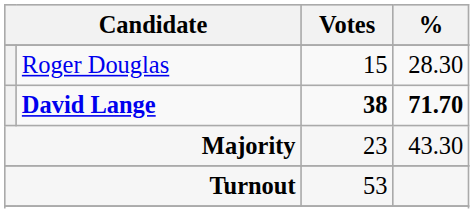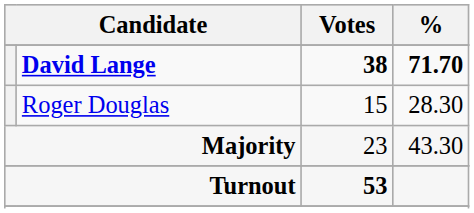rows swapped: (89, 105) <-> (96, 65)
(375, 186) normal -> (375, 186) bold
